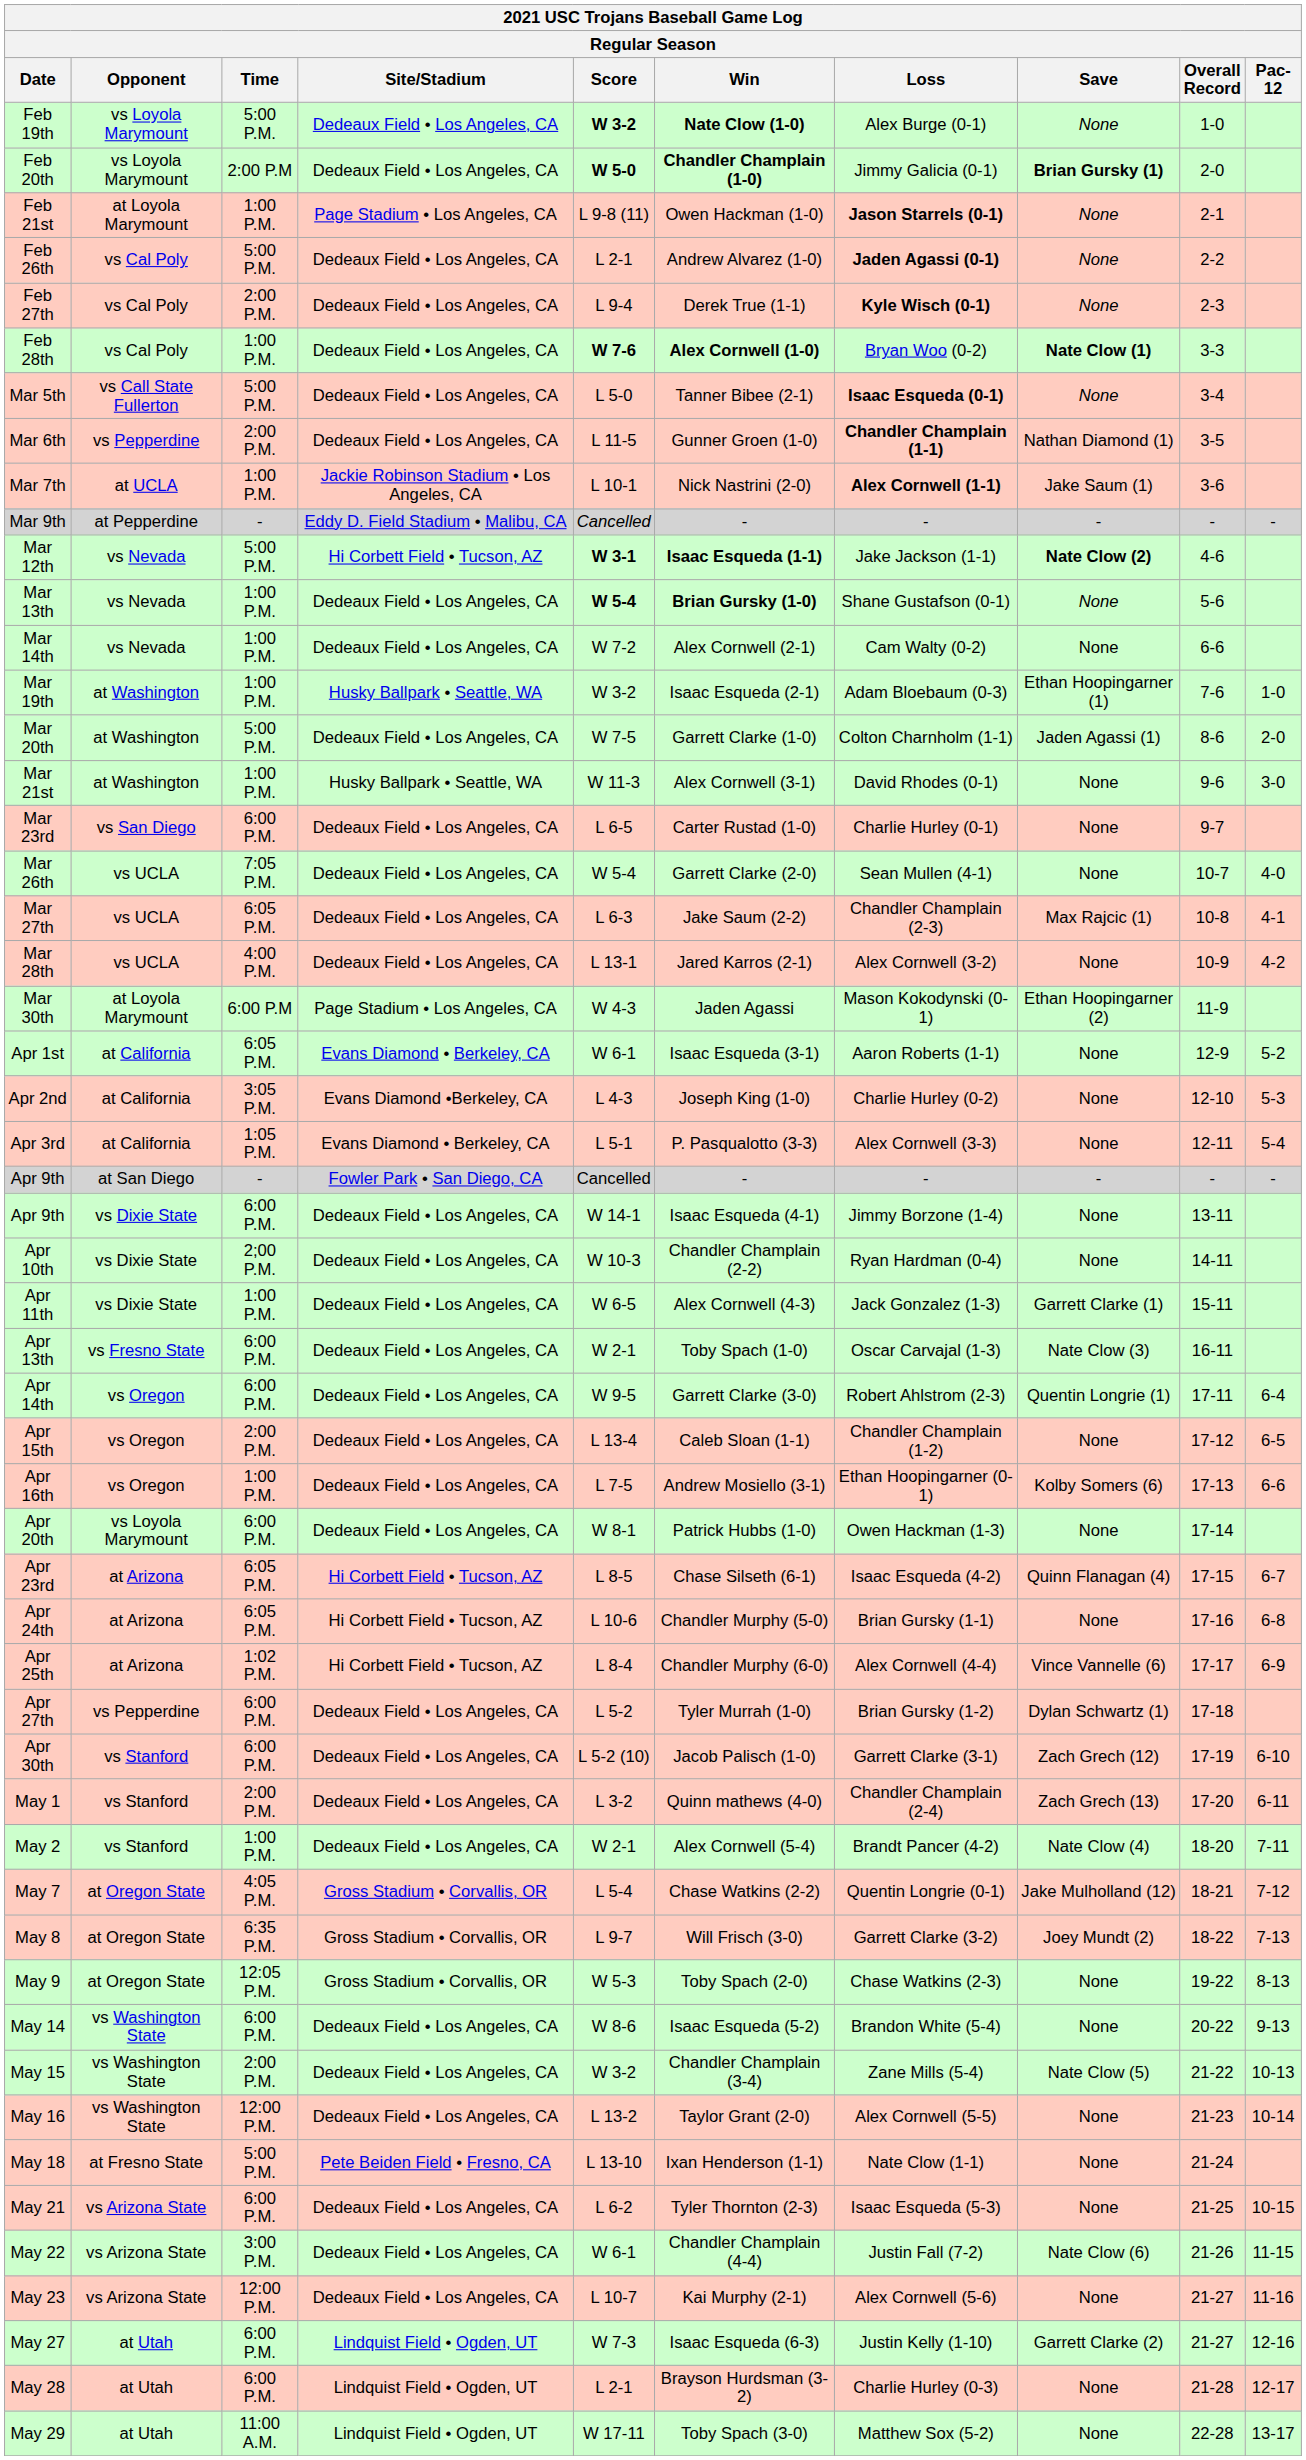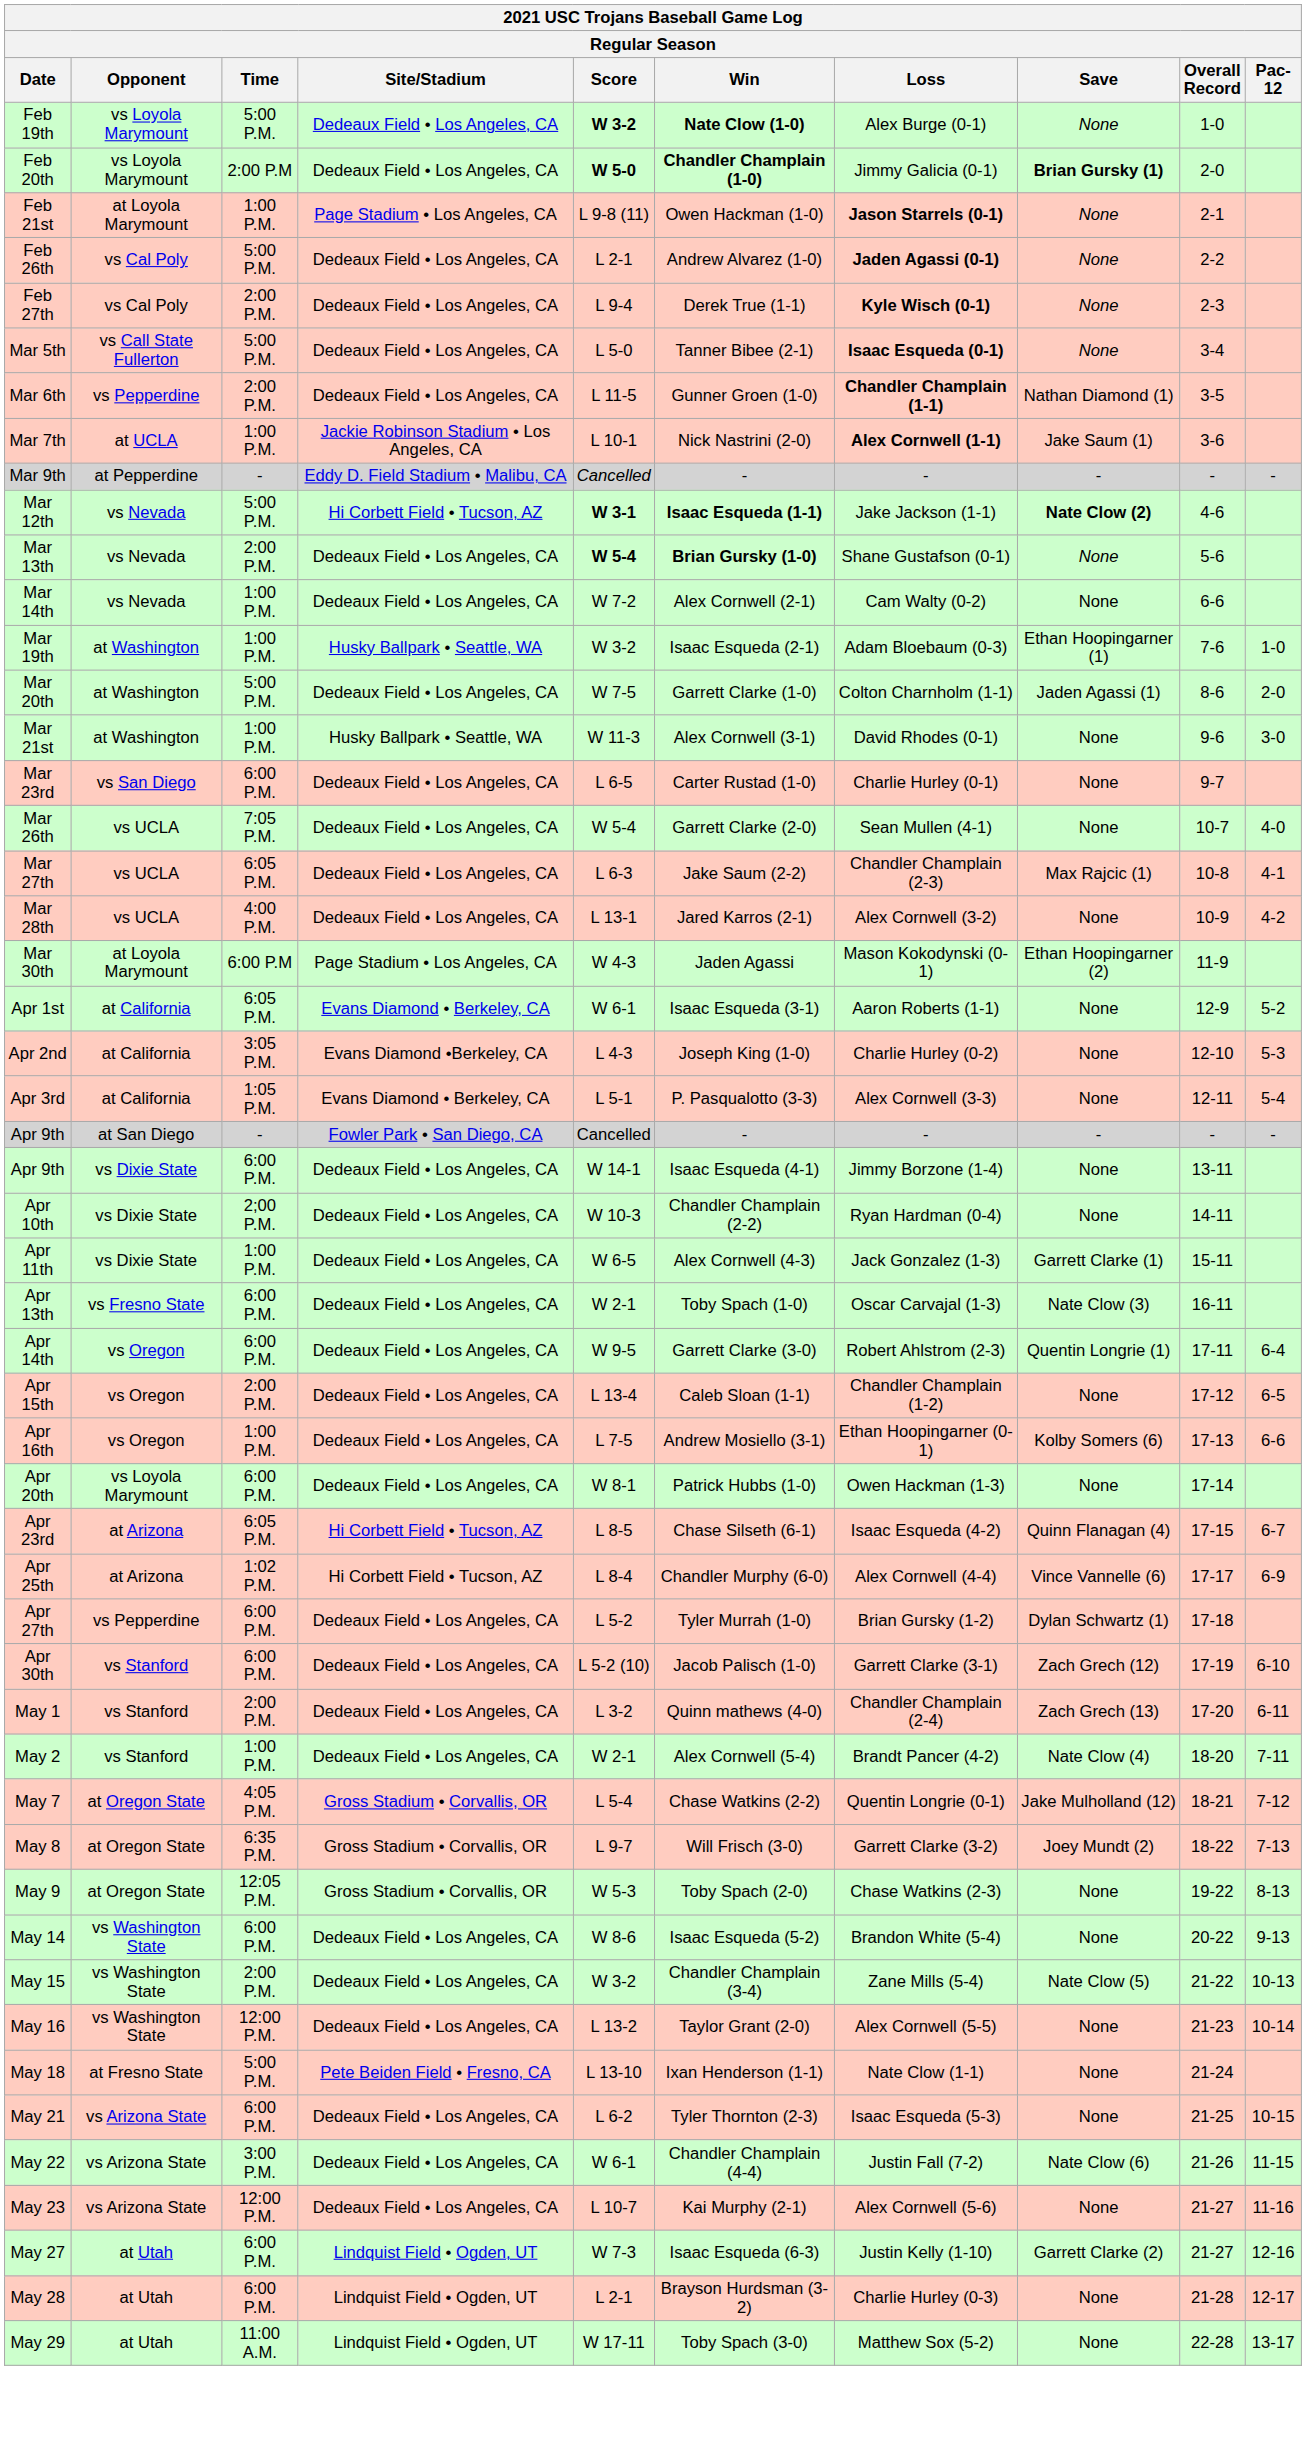- row: (38, 350)
(260, 602) 1:00 P.M. -> (260, 557) 2:00 P.M.
- row: (38, 1621)
